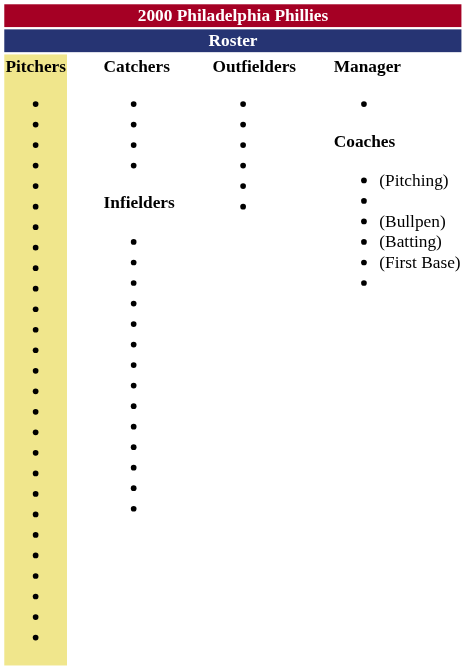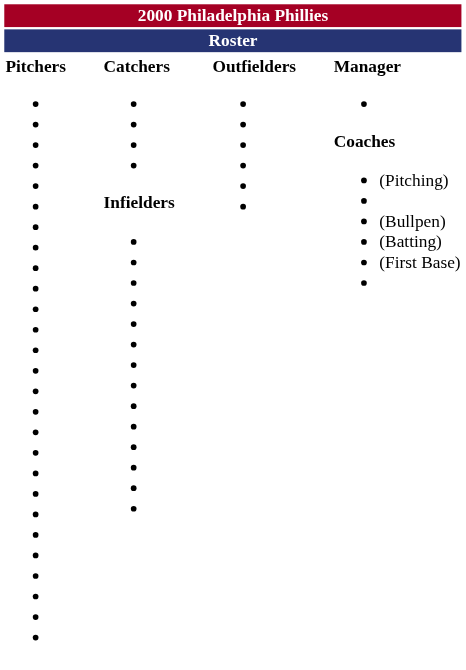(36, 352) khaki background -> (36, 352) no background
